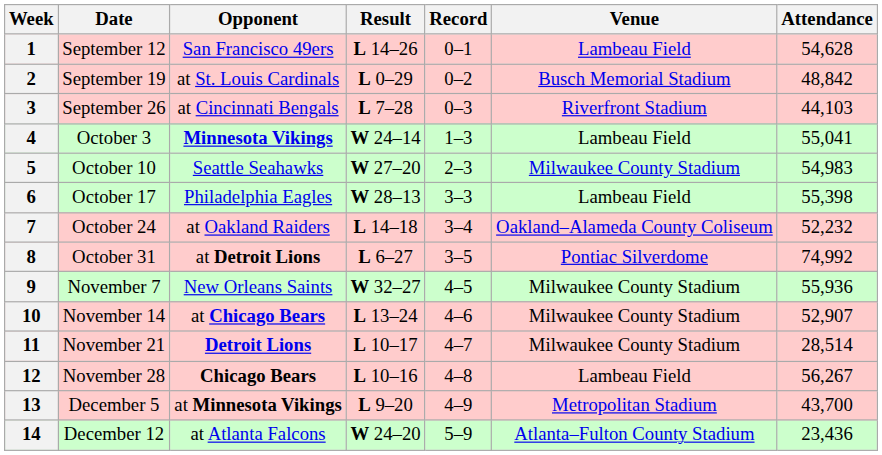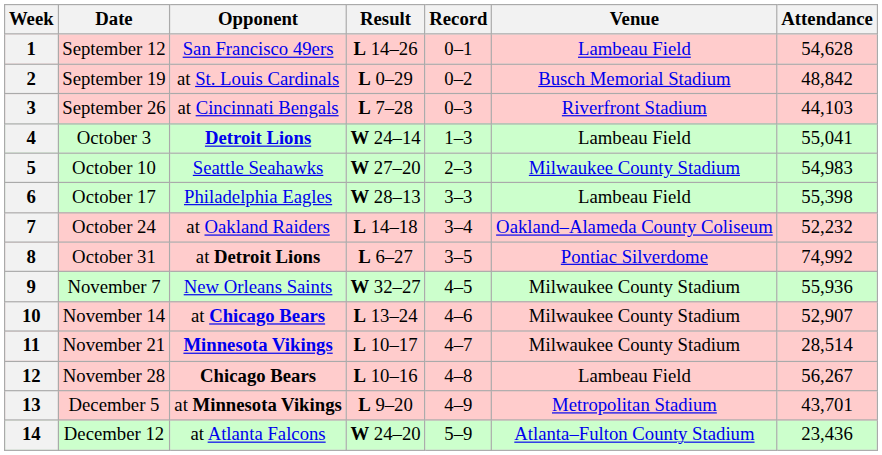(258, 138) Minnesota Vikings -> (258, 138) Detroit Lions
(258, 345) Detroit Lions -> (258, 345) Minnesota Vikings
(827, 405) 43,700 -> (827, 405) 43,701
